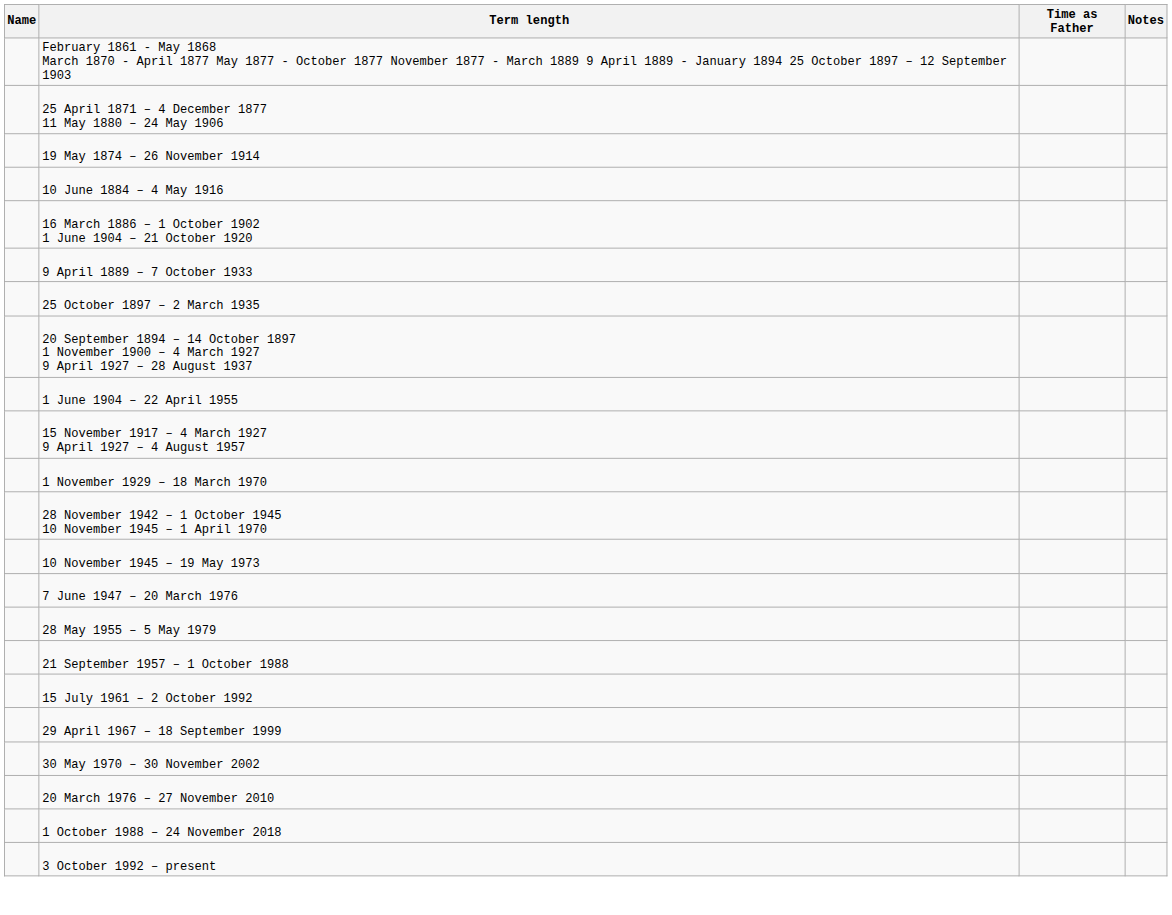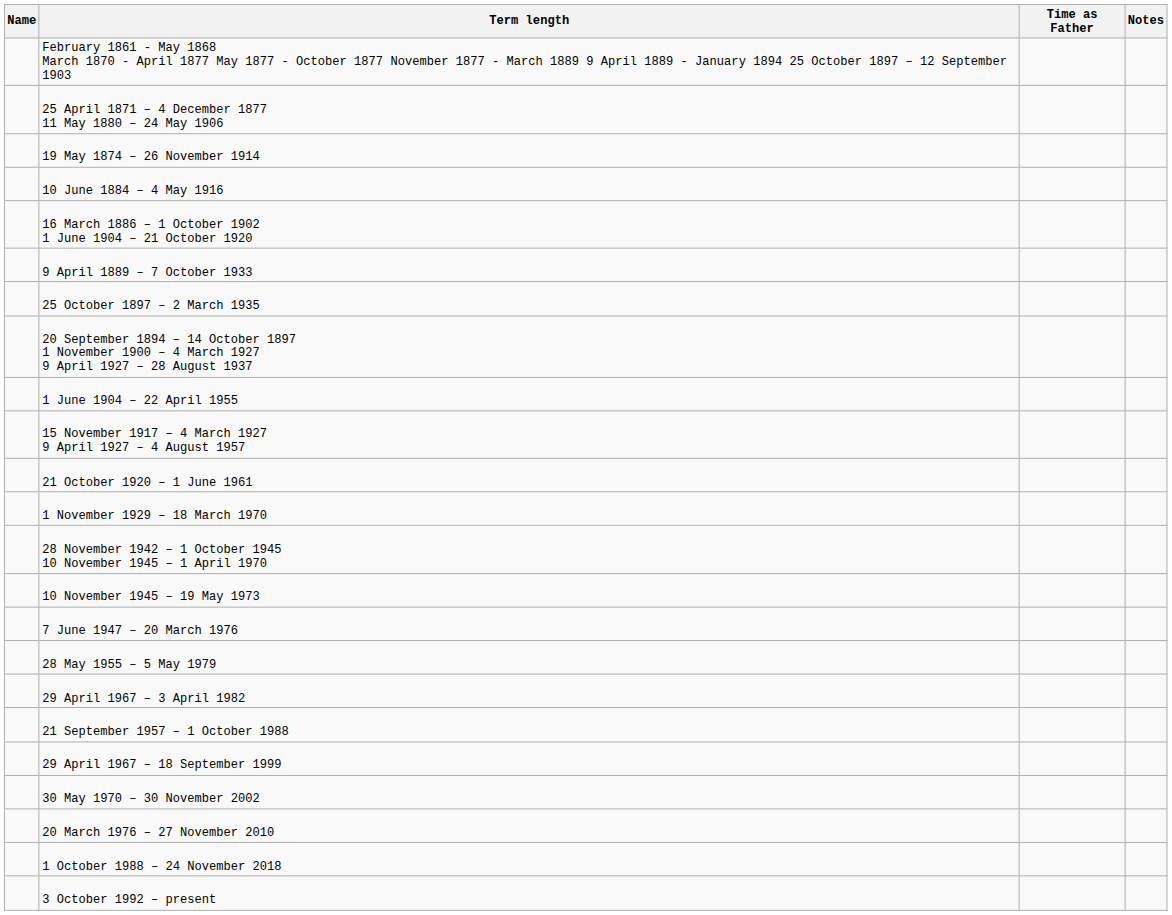+ row: (147, 482)
+ row: (144, 698)
- row: (147, 698)
